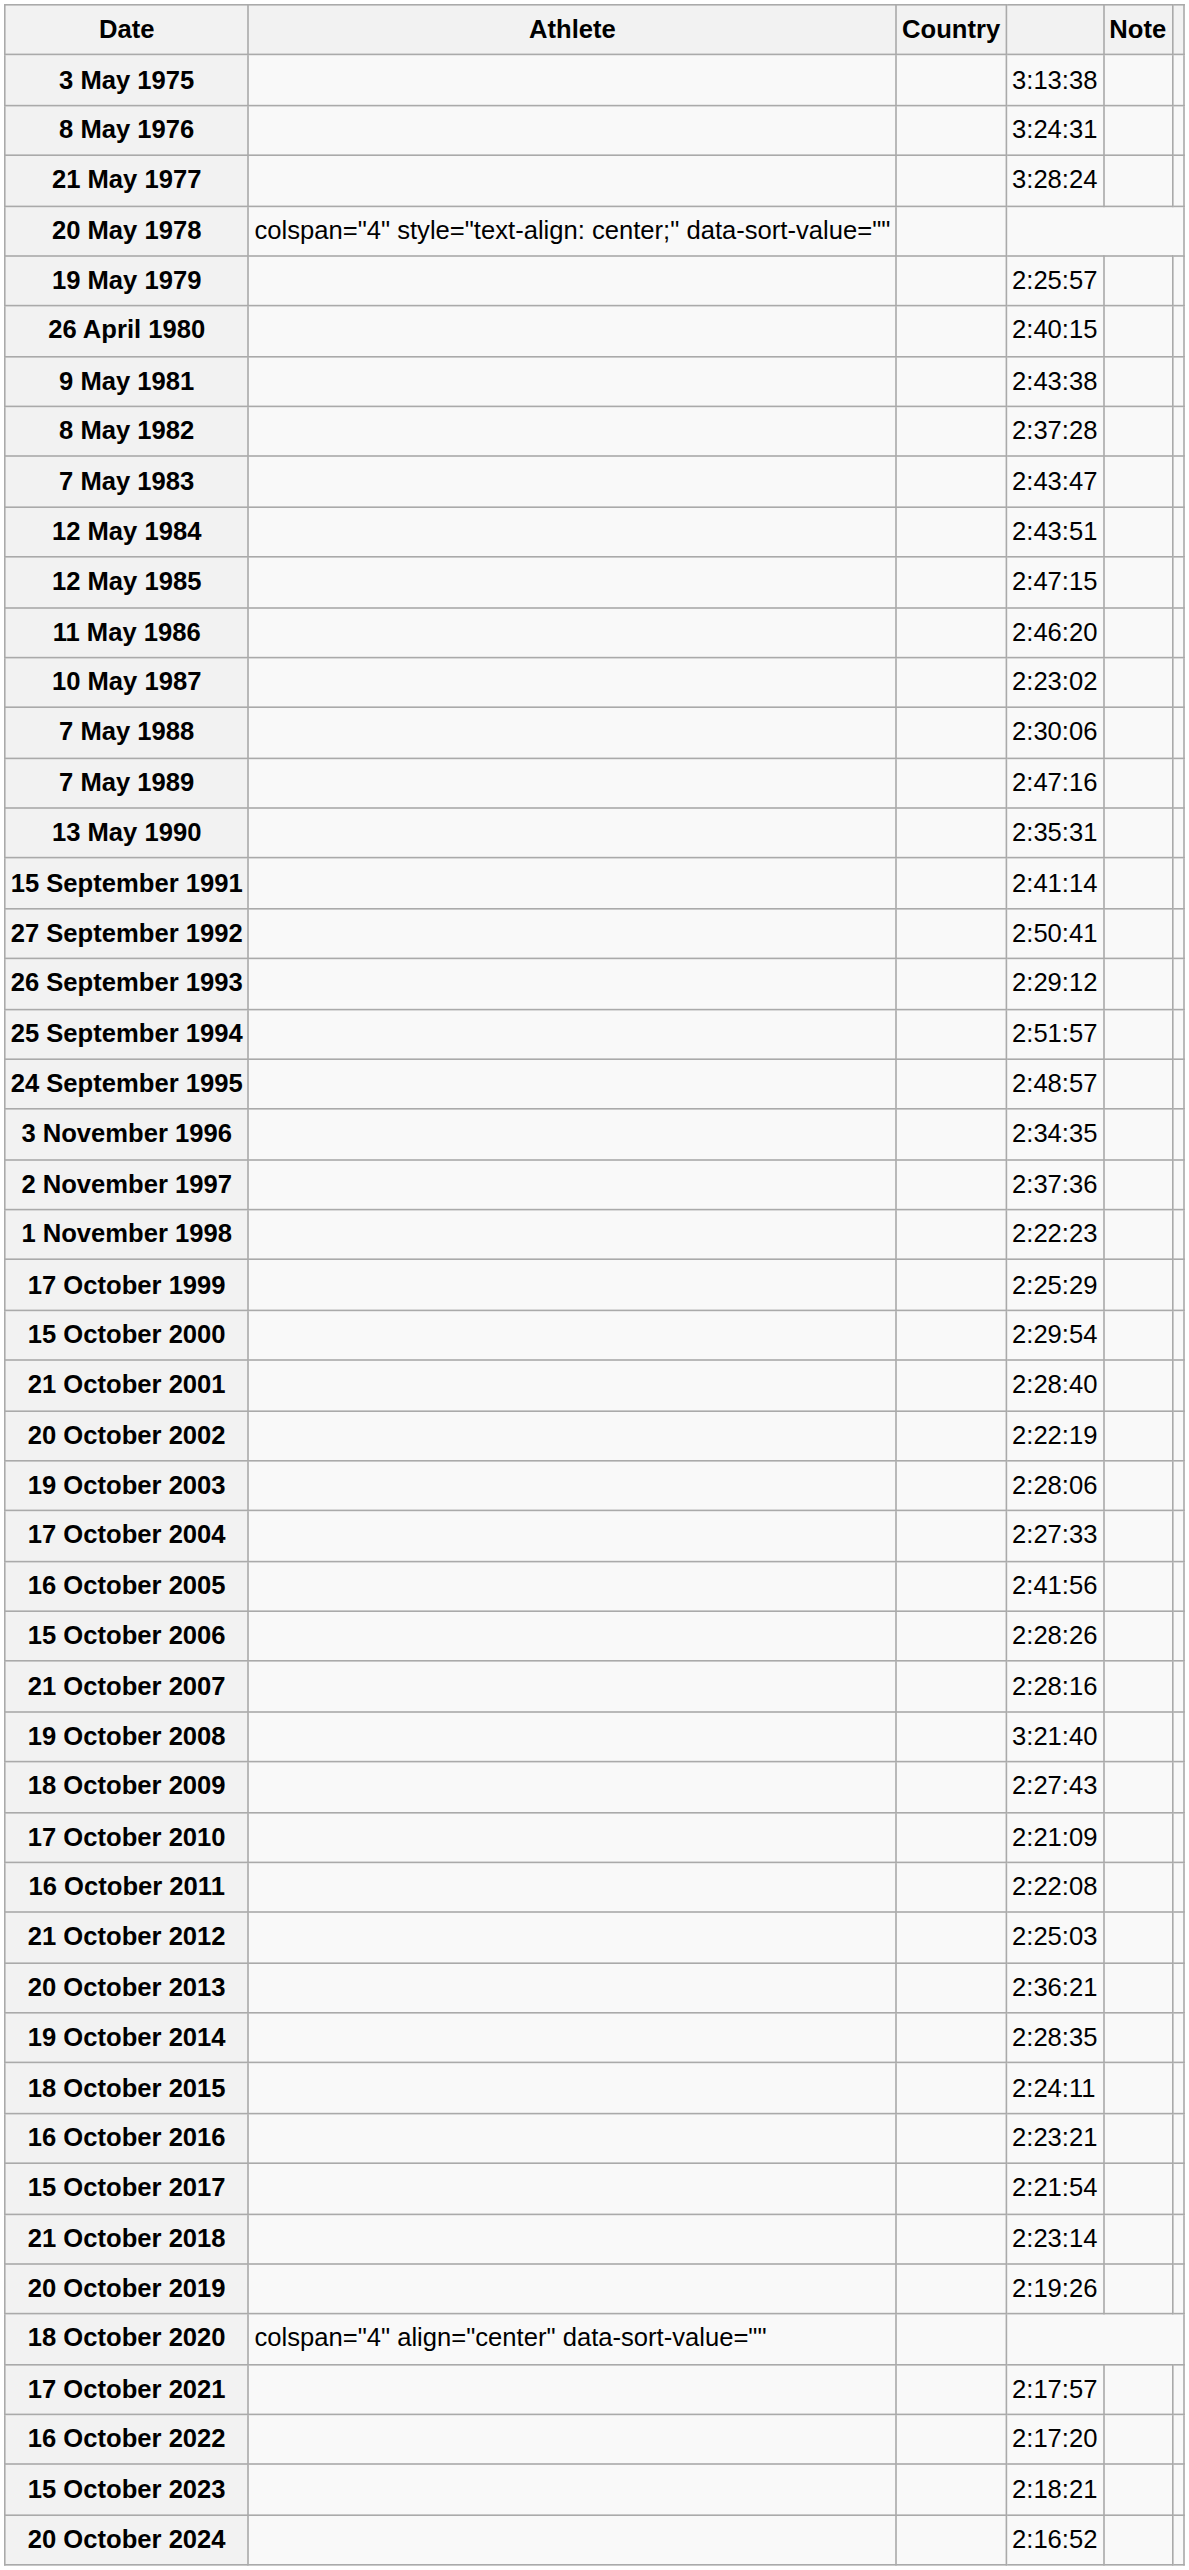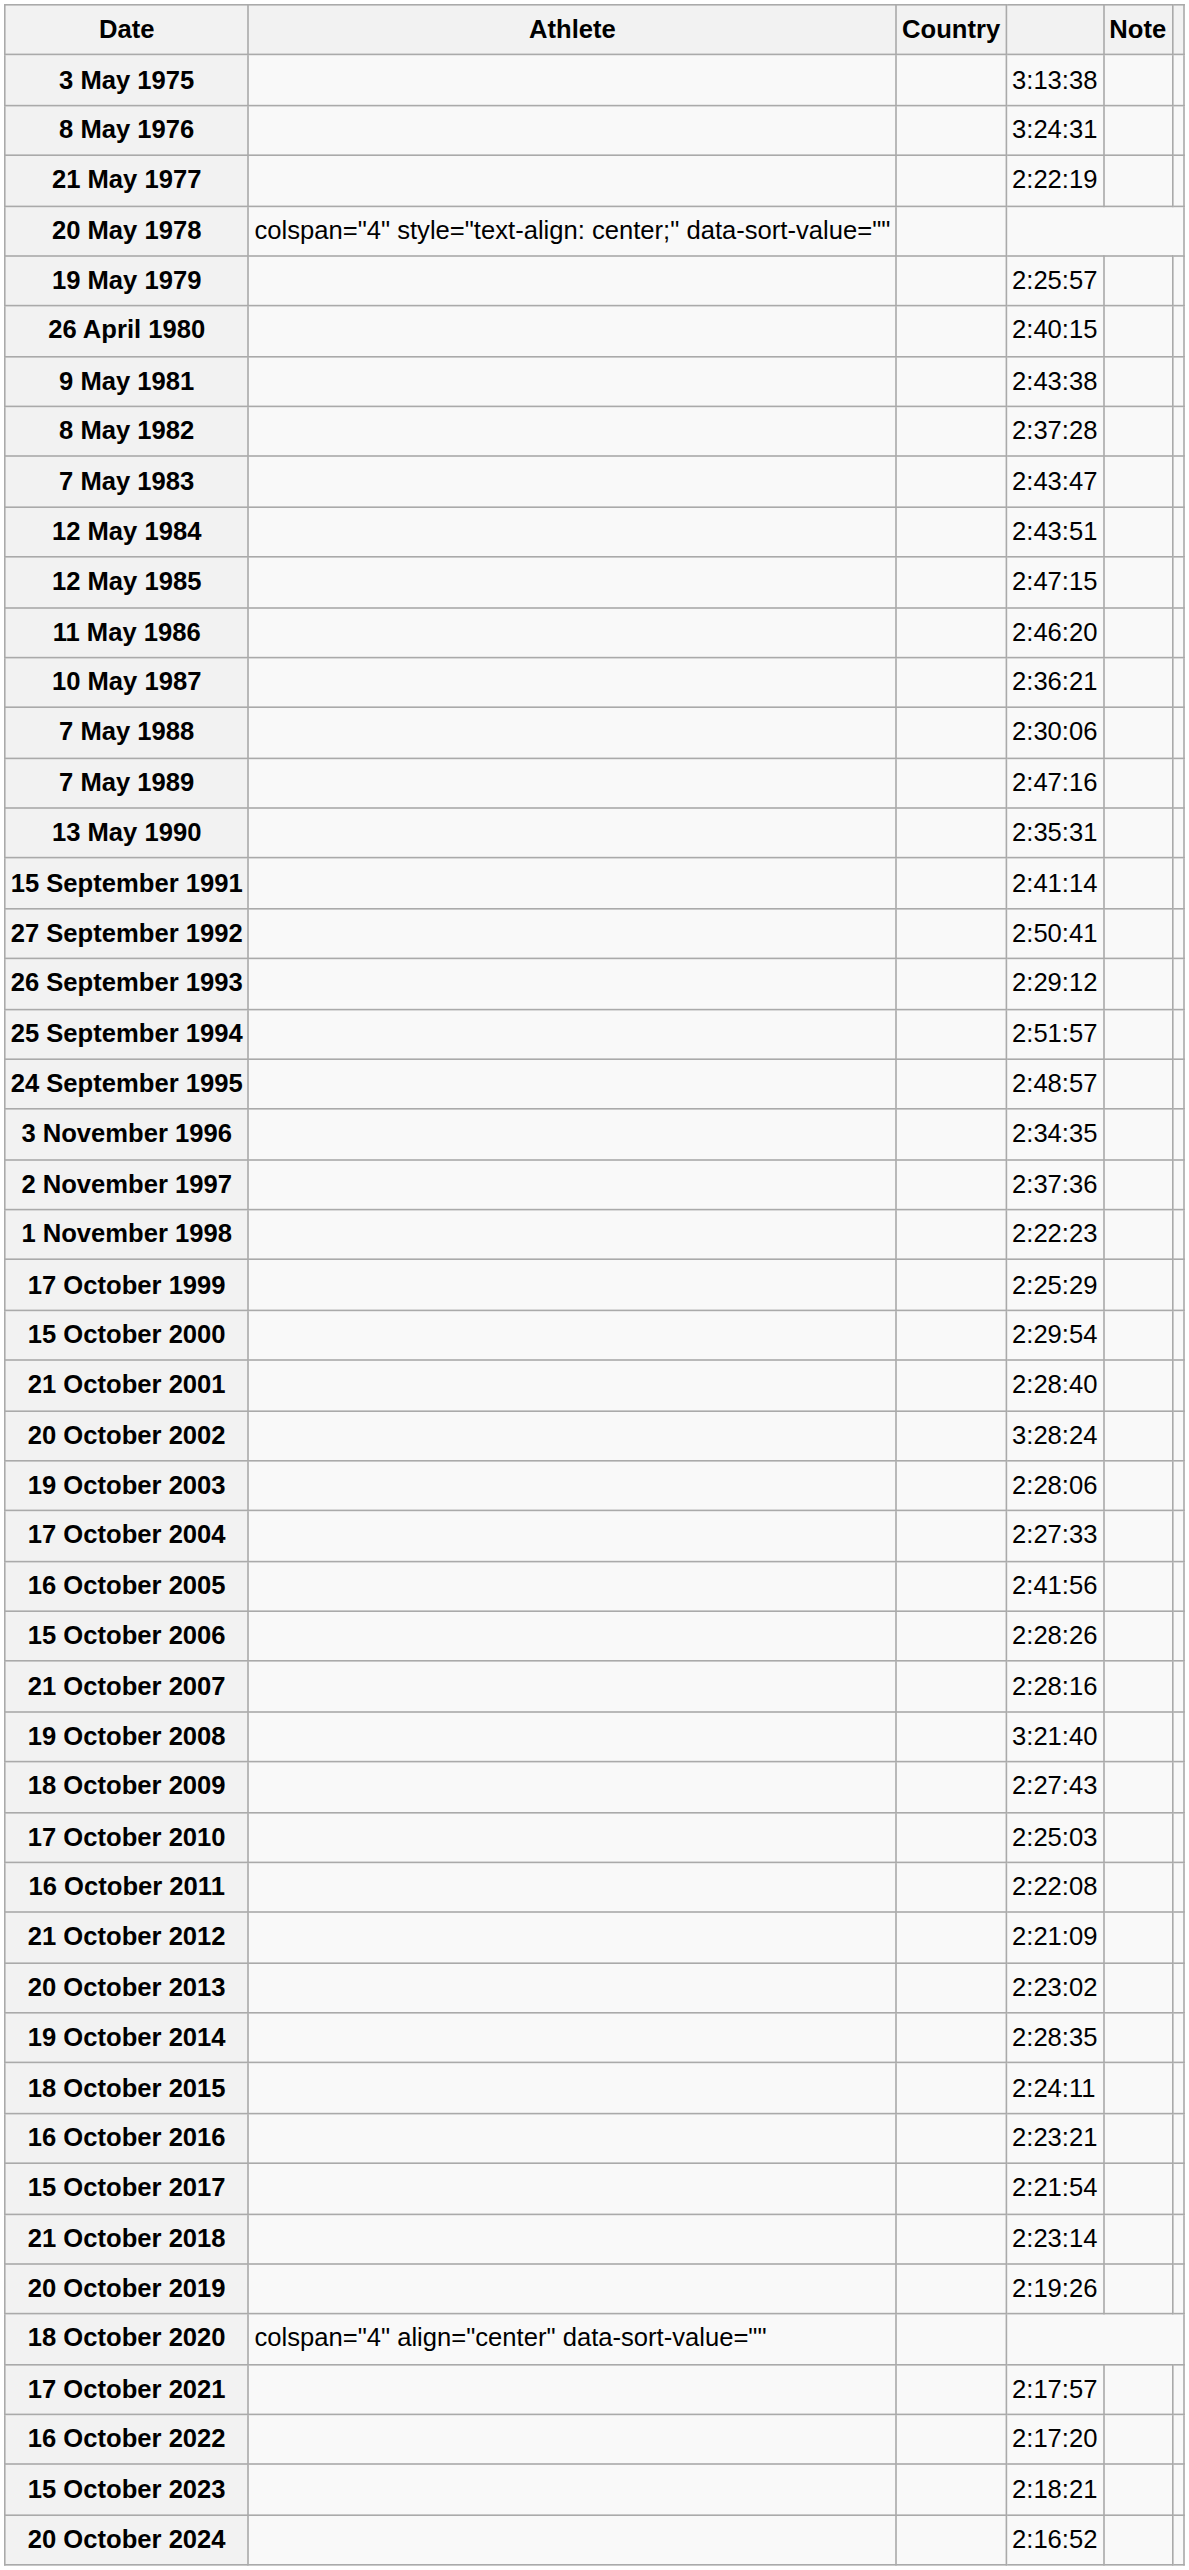(1055, 180) 3:28:24 -> (1055, 180) 2:22:19
(1055, 682) 2:23:02 -> (1055, 682) 2:36:21
(1055, 1435) 2:22:19 -> (1055, 1435) 3:28:24
(1055, 1836) 2:21:09 -> (1055, 1836) 2:25:03
(1055, 1937) 2:25:03 -> (1055, 1937) 2:21:09
(1055, 1987) 2:36:21 -> (1055, 1987) 2:23:02
